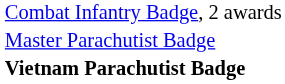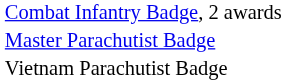(125, 68) bold -> (116, 68) normal
